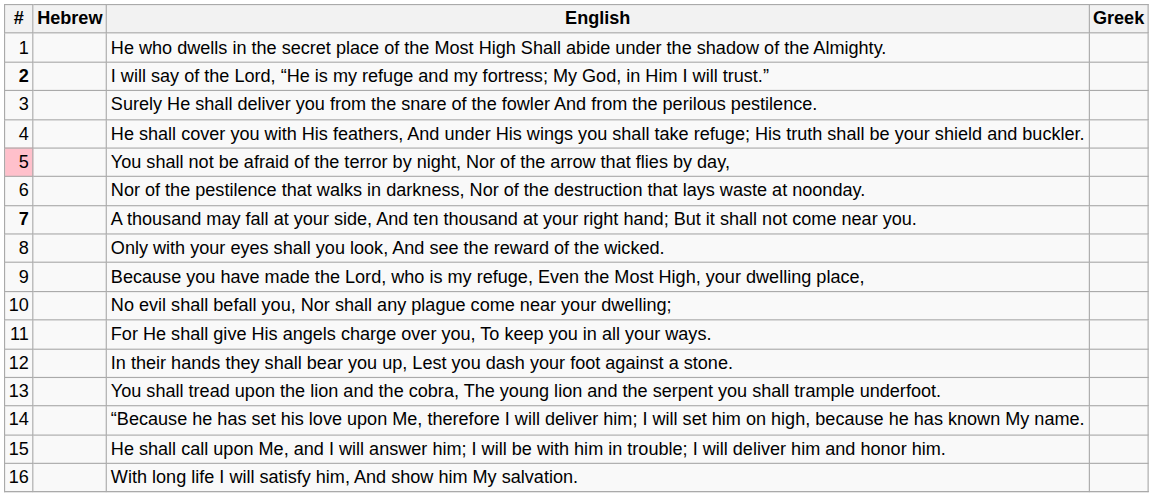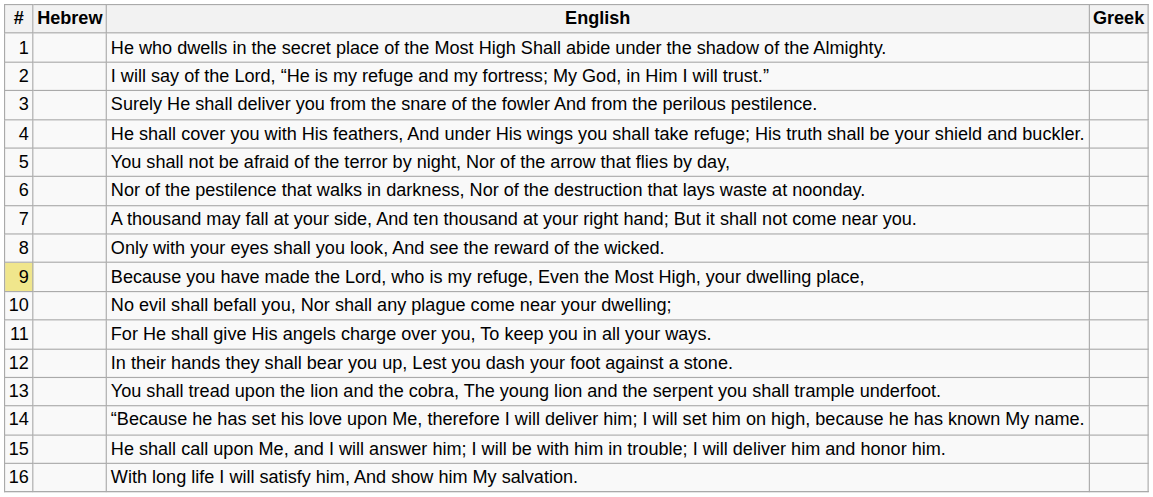(24, 76) bold -> (24, 76) normal
(24, 162) pink background -> (24, 162) no background
(24, 219) bold -> (24, 219) normal
(24, 276) no background -> (24, 276) khaki background
